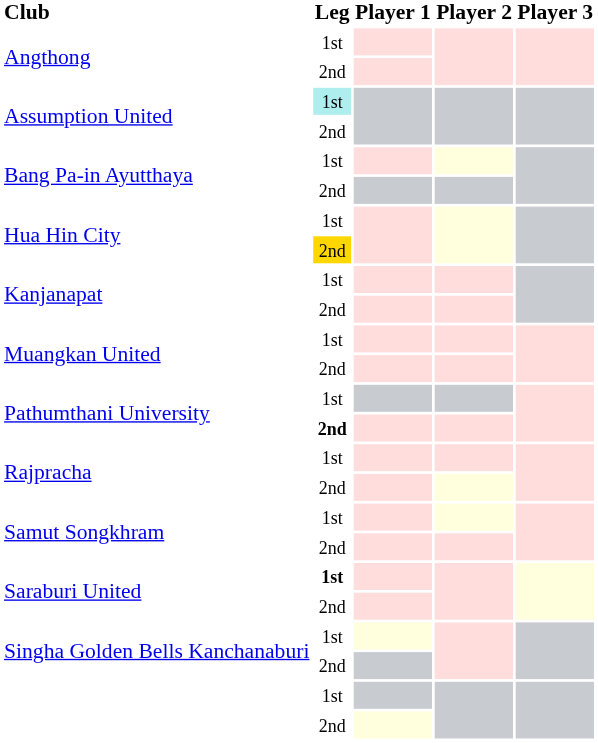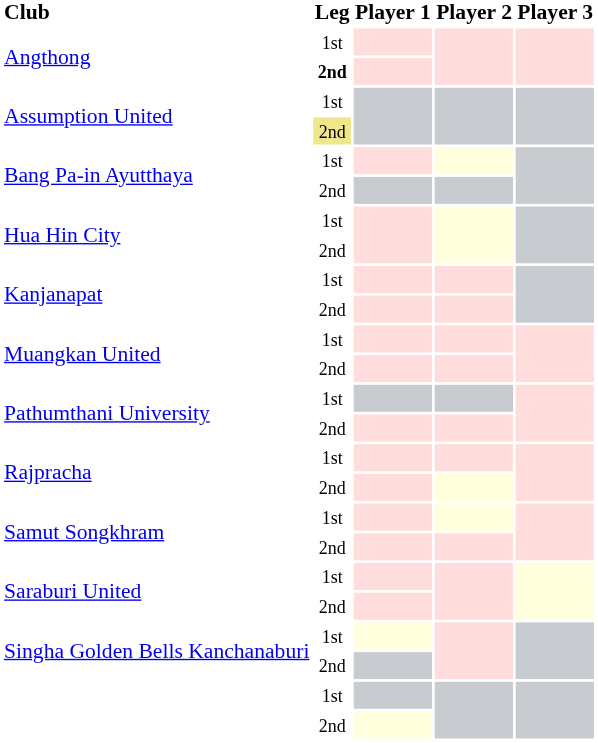(332, 72) normal -> (332, 71) bold
(332, 102) paleturquoise background -> (332, 102) no background
(332, 132) no background -> (332, 132) khaki background
(332, 250) gold background -> (332, 250) no background
(332, 427) bold -> (332, 429) normal
(332, 576) bold -> (332, 577) normal
